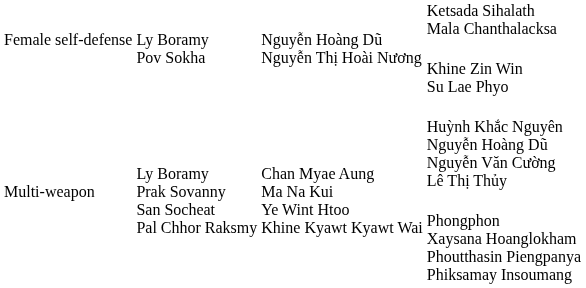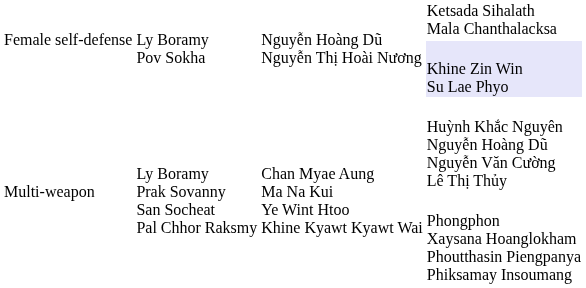(475, 78) no background -> (475, 78) lavender background
